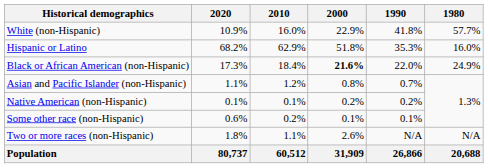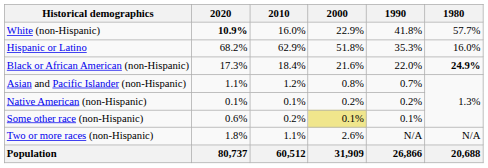(234, 31) normal -> (233, 31) bold
(349, 66) bold -> (350, 66) normal
(467, 66) normal -> (466, 66) bold
(353, 119) no background -> (353, 119) khaki background
